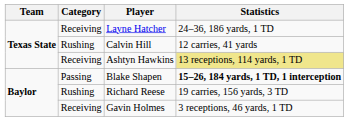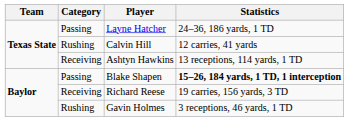(81, 28) Receiving -> (76, 28) Passing
(240, 60) khaki background -> (240, 60) no background
(77, 92) Rushing -> (81, 92) Receiving
(81, 108) Receiving -> (77, 108) Rushing
